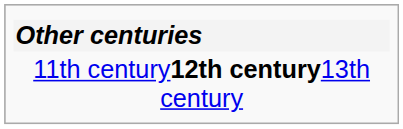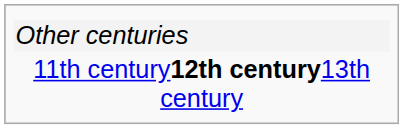(109, 35) bold -> (102, 35) normal
